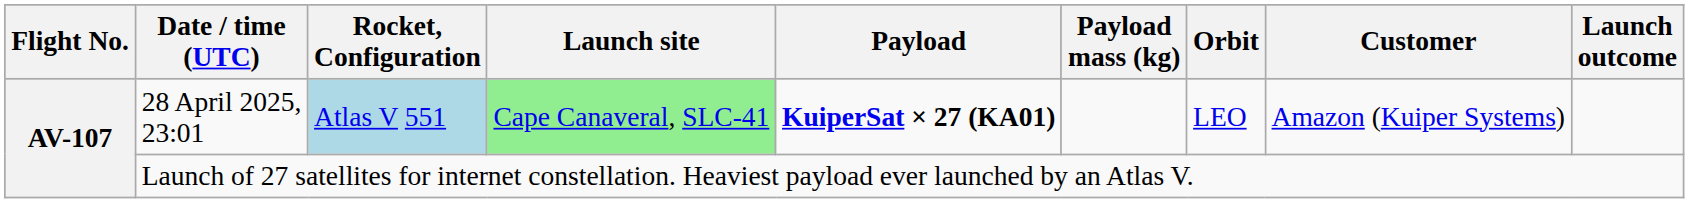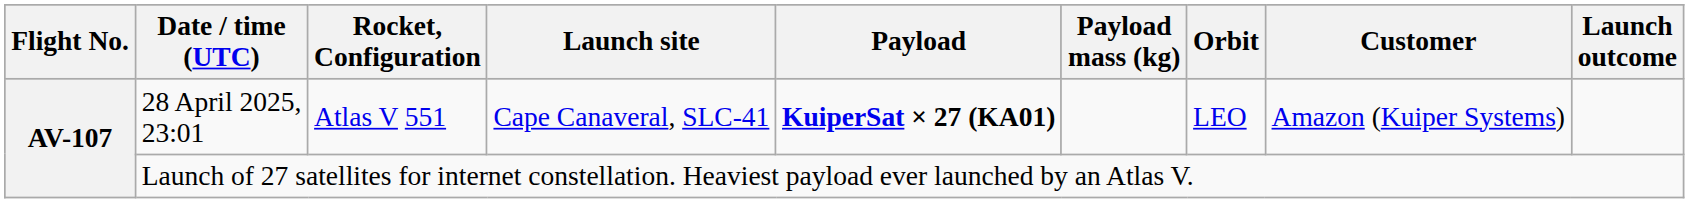(380, 116) lightblue background -> (380, 116) no background
(631, 116) lightgreen background -> (631, 116) no background
